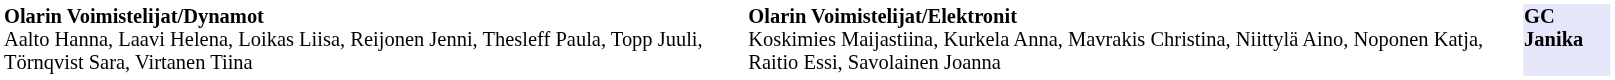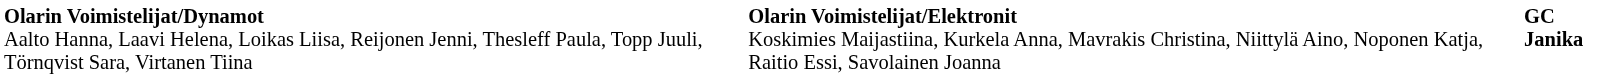(1554, 28) lavender background -> (1554, 28) no background
